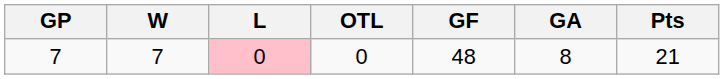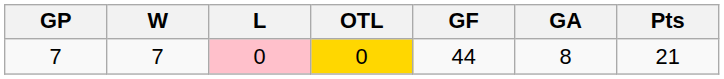(362, 56) no background -> (362, 56) gold background
(464, 56) 48 -> (464, 56) 44
